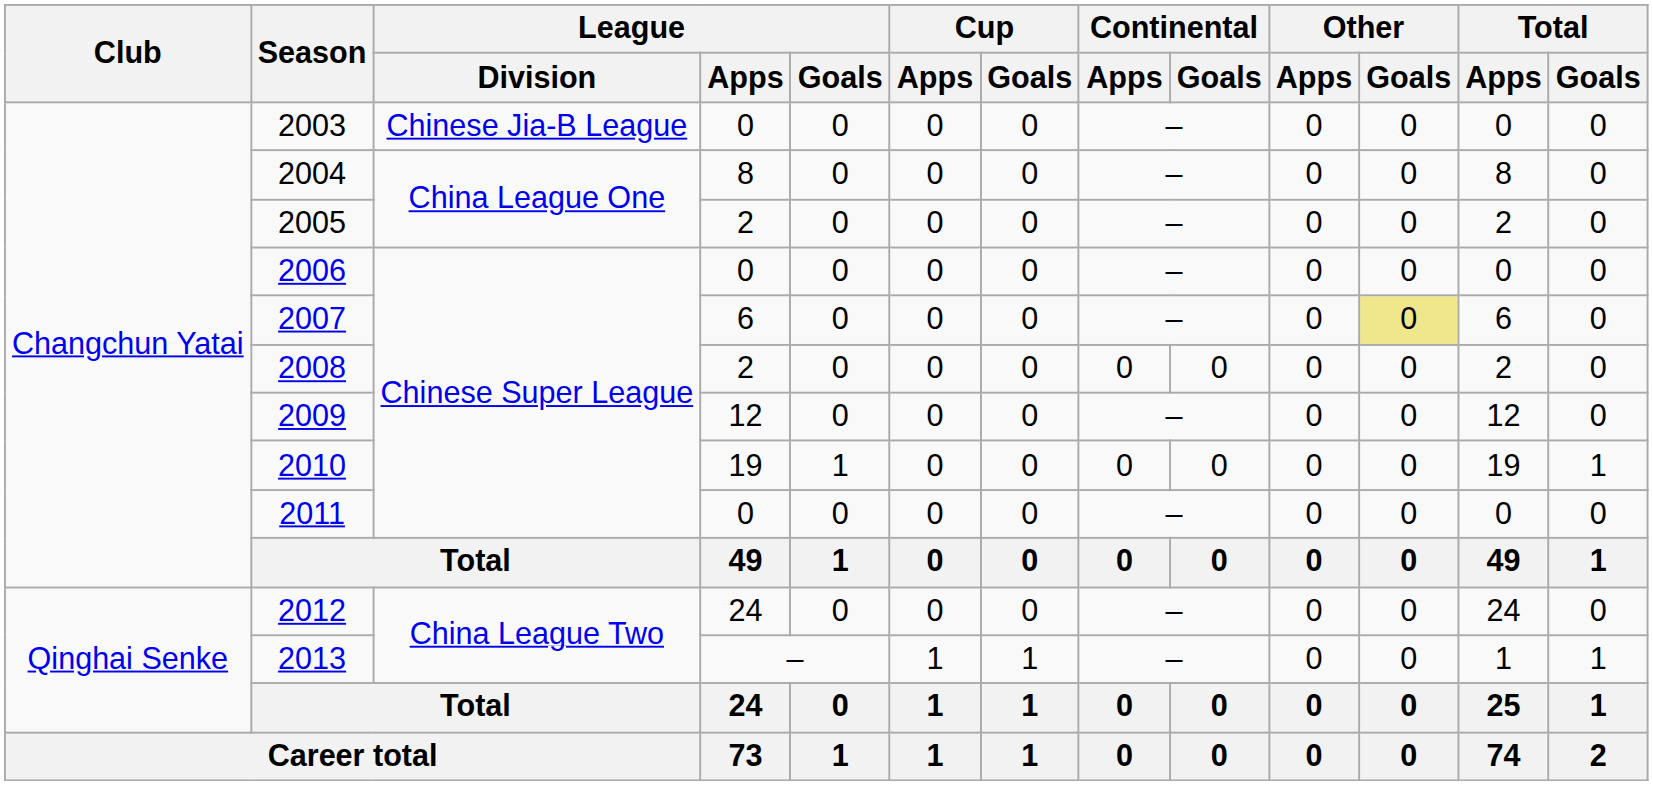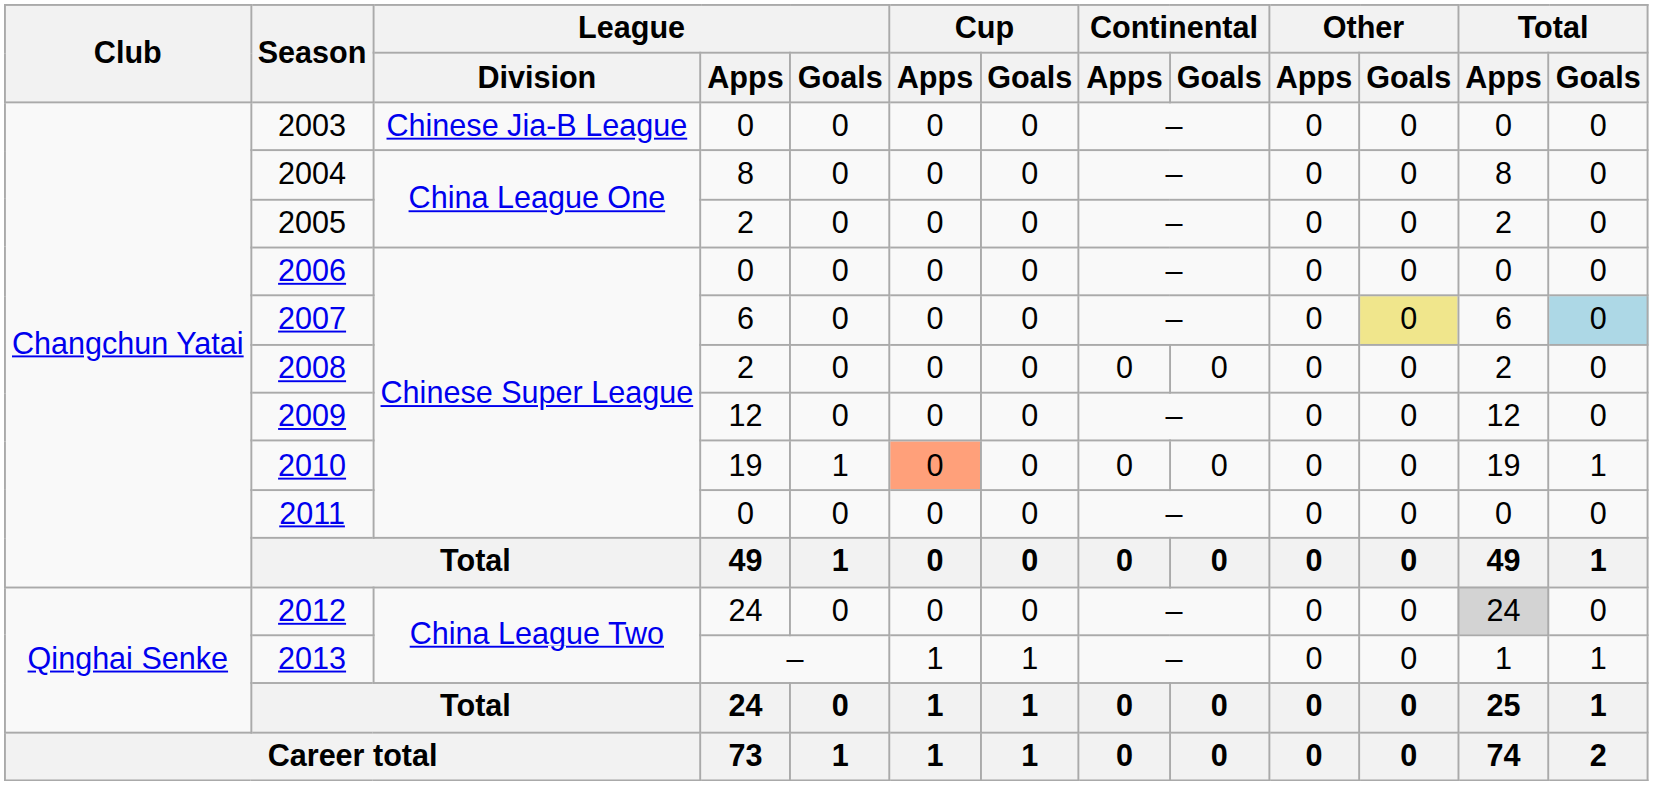(1598, 319) no background -> (1598, 319) lightblue background
(935, 464) no background -> (935, 464) lightsalmon background
(1503, 610) no background -> (1503, 610) lightgrey background
